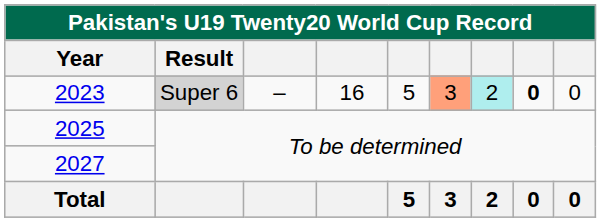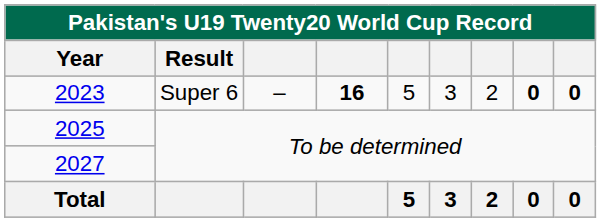(199, 93) lightgrey background -> (199, 93) no background
(352, 93) normal -> (352, 93) bold
(450, 93) lightsalmon background -> (450, 93) no background
(492, 93) paleturquoise background -> (492, 93) no background
(575, 93) normal -> (575, 93) bold
